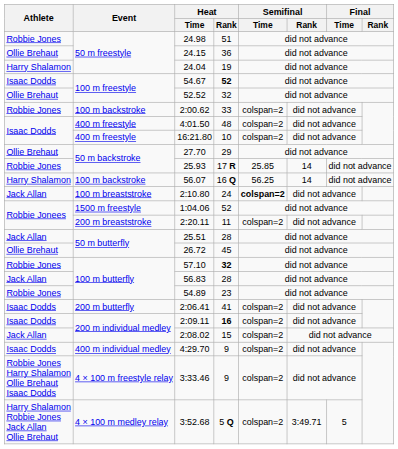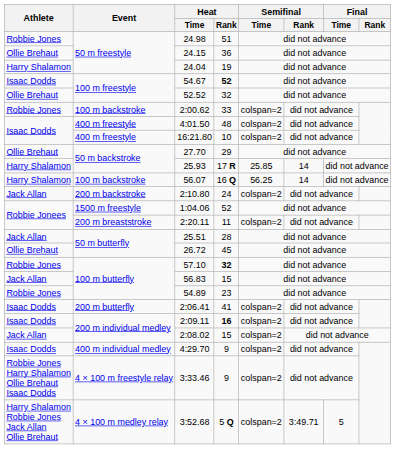(34, 166) Robbie Jones -> (39, 166) Harry Shalamon
(113, 194) 100 m breaststroke -> (110, 194) 200 m backstroke
(263, 194) bold -> (261, 194) normal
(226, 279) 28 -> (226, 279) 15
